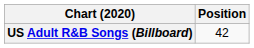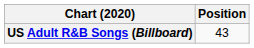(222, 33) 42 -> (222, 33) 43
